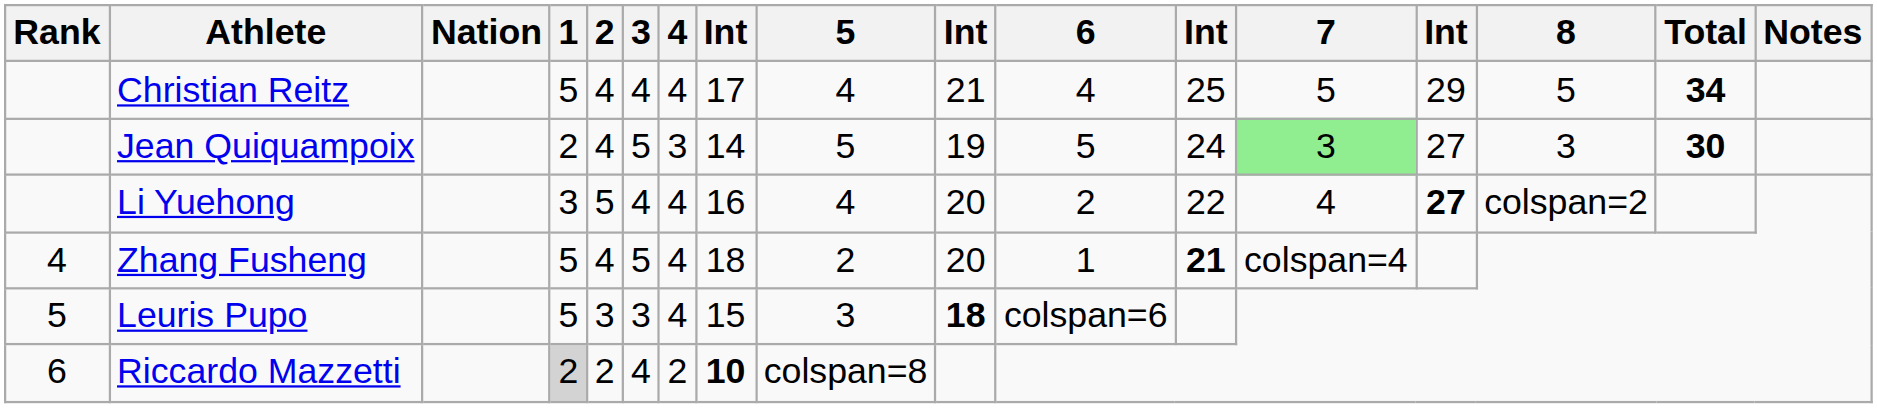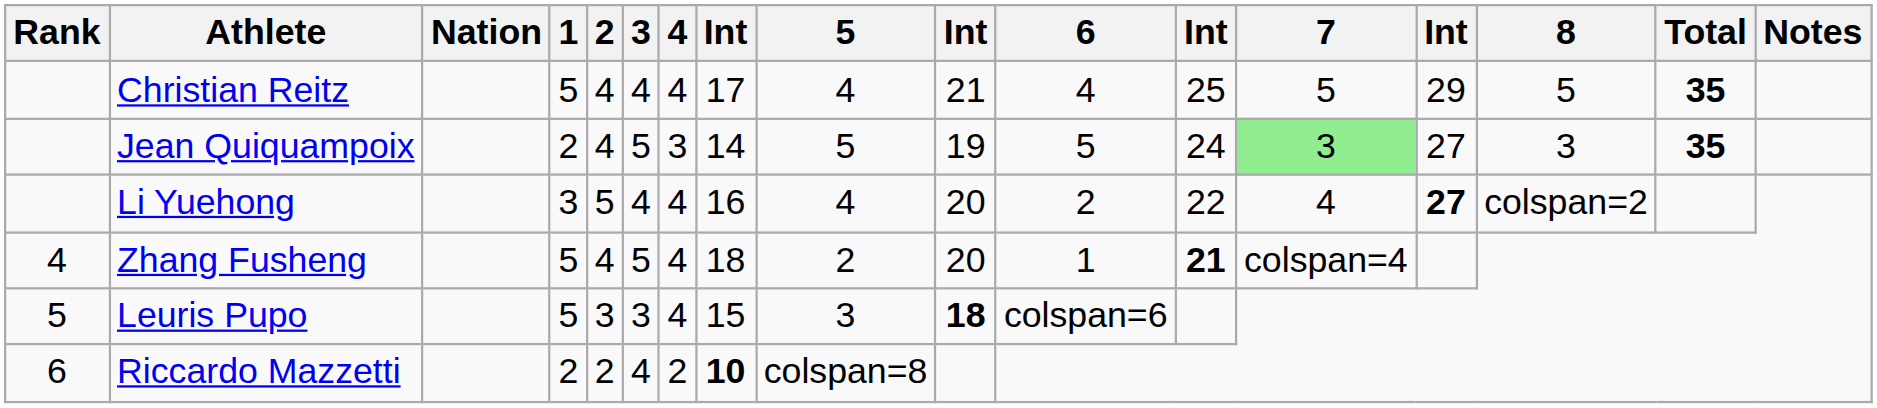(1706, 89) 34 -> (1706, 89) 35
(1706, 145) 30 -> (1706, 145) 35
(568, 372) lightgrey background -> (568, 372) no background
